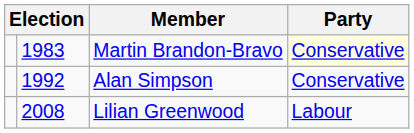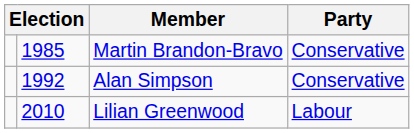(43, 50) 1983 -> (43, 50) 1985
(348, 50) lightyellow background -> (348, 50) no background
(43, 111) 2008 -> (43, 111) 2010
